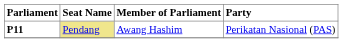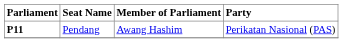(81, 29) khaki background -> (81, 29) no background
